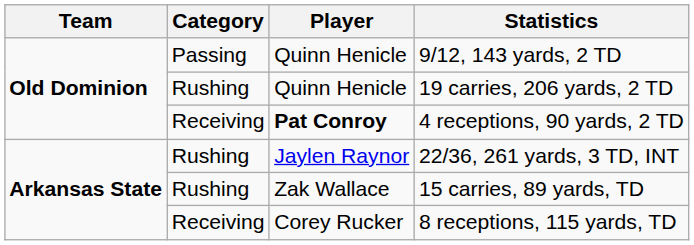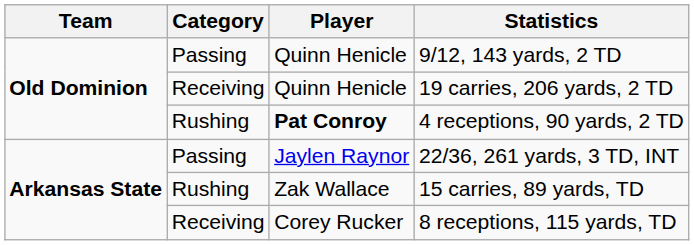(210, 88) Rushing -> (218, 88) Receiving
(218, 121) Receiving -> (210, 121) Rushing
(210, 155) Rushing -> (209, 155) Passing
